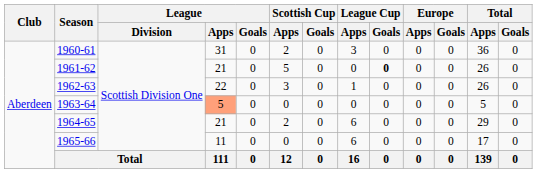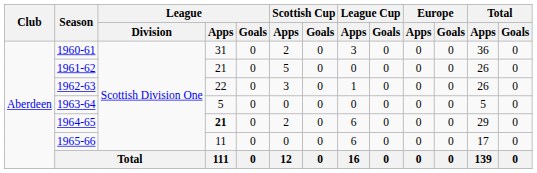(386, 68) bold -> (386, 68) normal
(221, 104) lightsalmon background -> (221, 104) no background
(221, 123) normal -> (221, 123) bold
